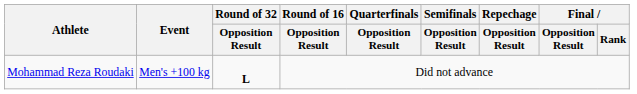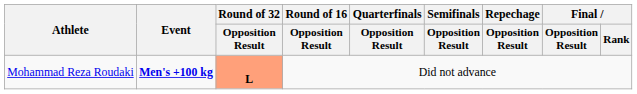(174, 72) normal -> (176, 72) bold
(246, 79) no background -> (249, 79) lightsalmon background
